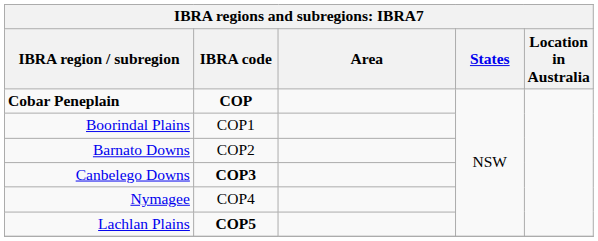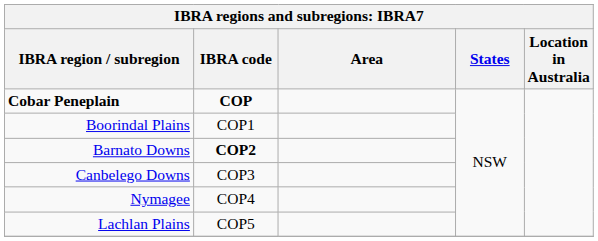(236, 150) normal -> (236, 150) bold
(236, 174) bold -> (236, 174) normal
(236, 224) bold -> (236, 224) normal
